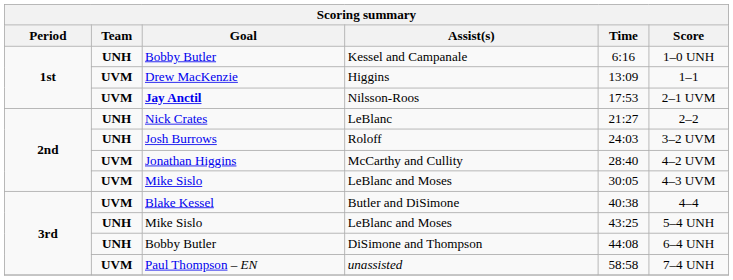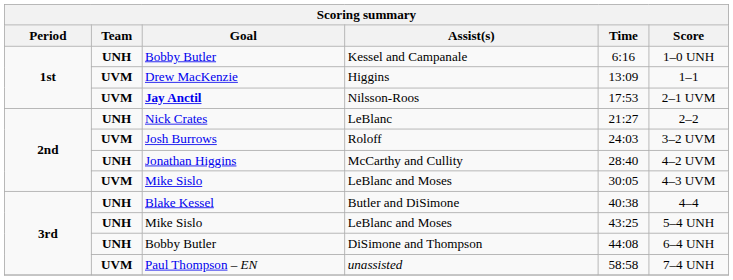(117, 139) UNH -> (117, 139) UVM
(117, 160) UVM -> (117, 160) UNH
(117, 202) UVM -> (117, 202) UNH
